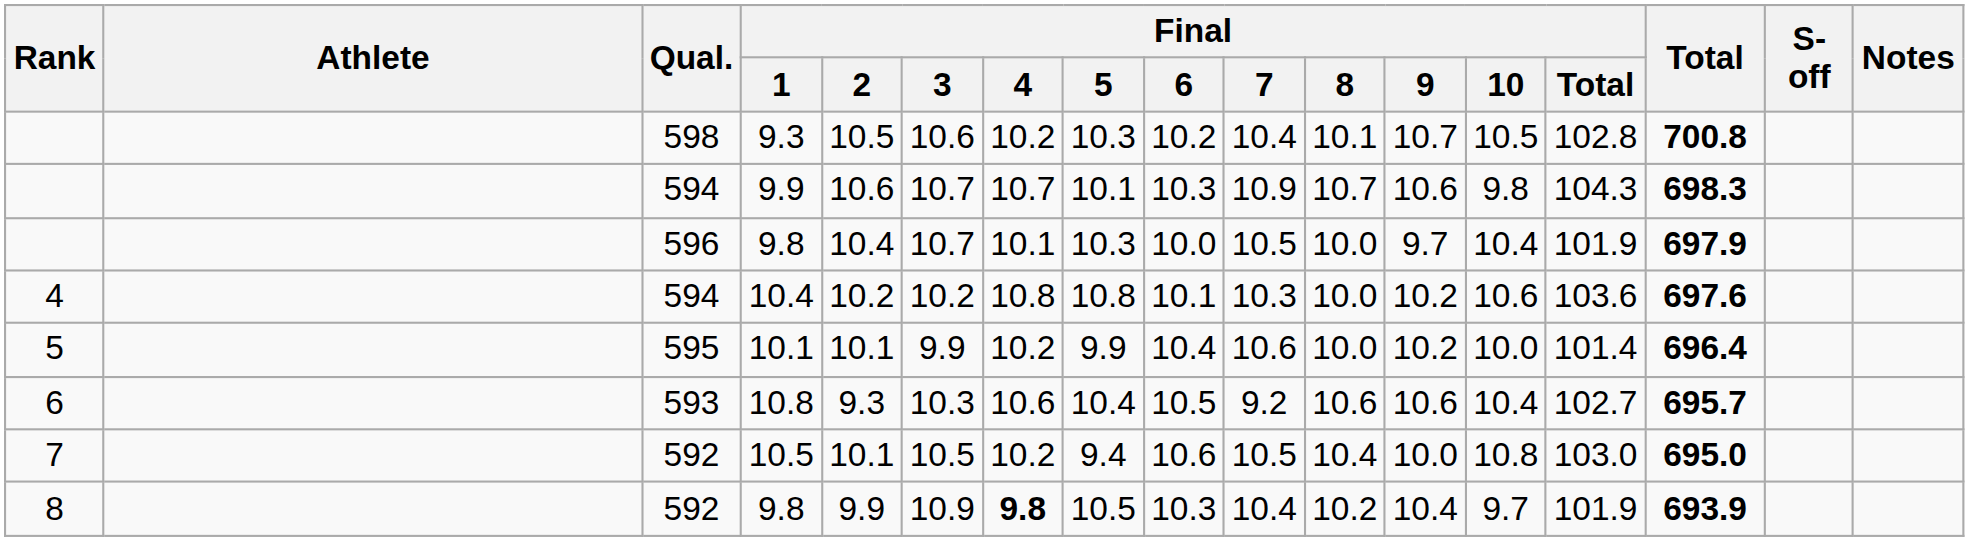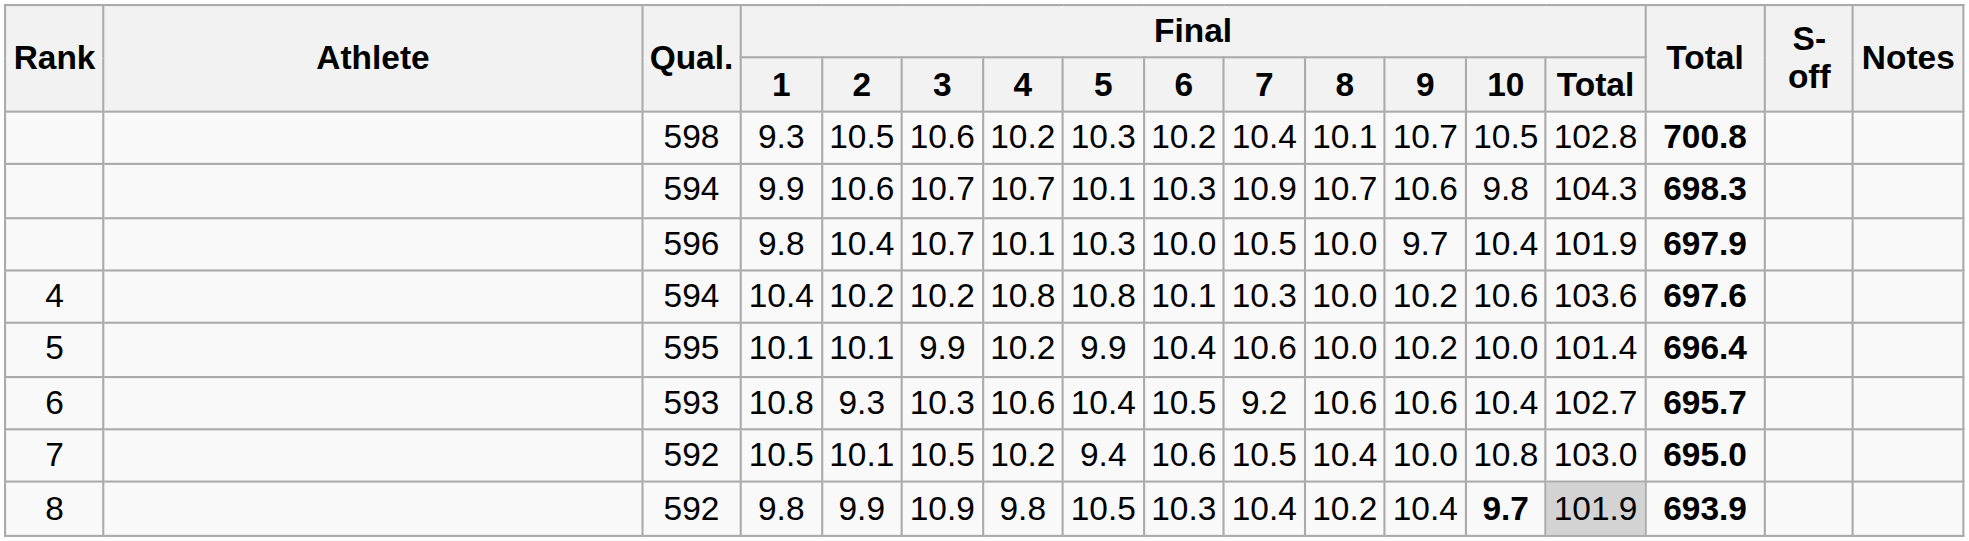(1023, 508) bold -> (1023, 508) normal
(1506, 508) normal -> (1506, 508) bold
(1596, 508) no background -> (1596, 508) lightgrey background
